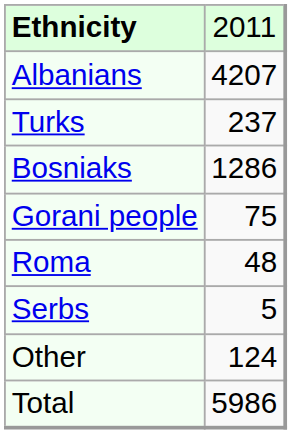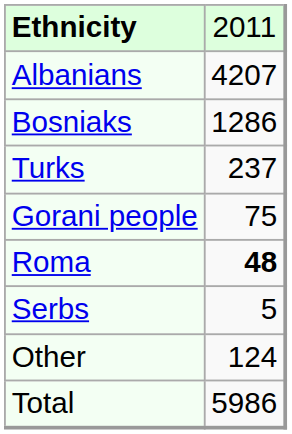rows swapped: (72, 168) <-> (48, 121)
(261, 262) normal -> (261, 262) bold
